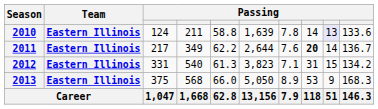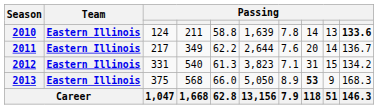(331, 33) lavender background -> (331, 33) no background
(357, 33) normal -> (357, 33) bold
(312, 49) bold -> (312, 49) normal
(312, 81) normal -> (312, 81) bold
